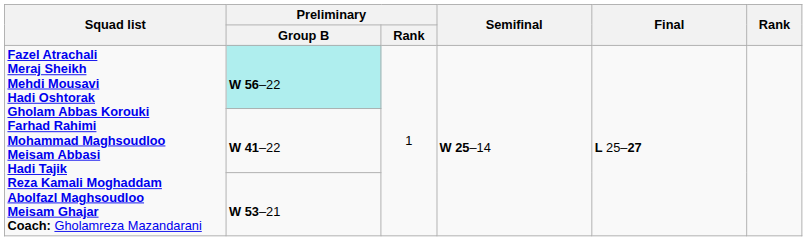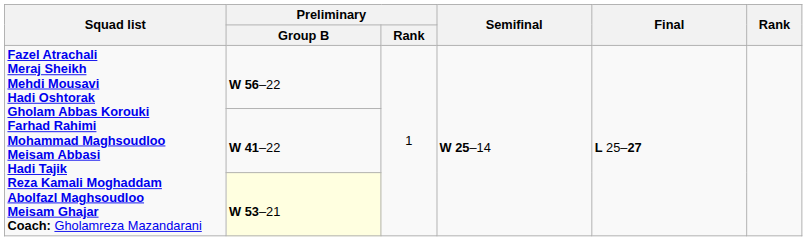(255, 84) paleturquoise background -> (255, 84) no background
(255, 212) no background -> (255, 212) lightyellow background
